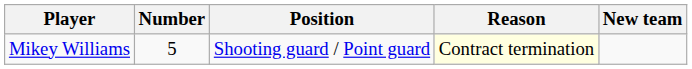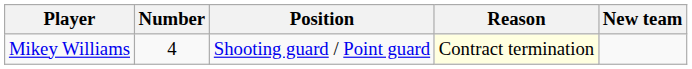(172, 49) 5 -> (172, 49) 4
